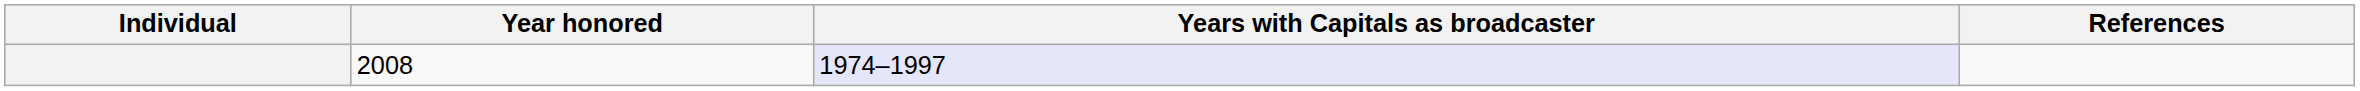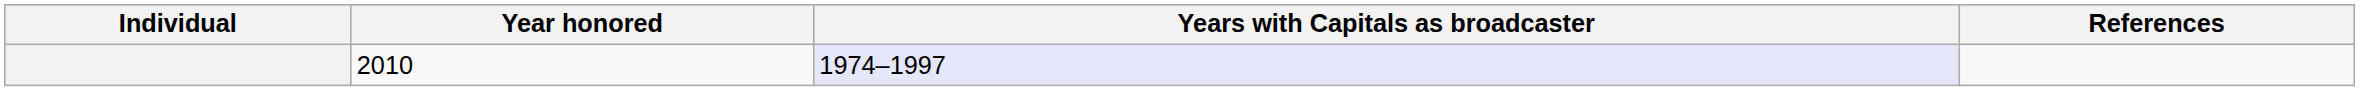(385, 64) 2008 -> (385, 64) 2010
